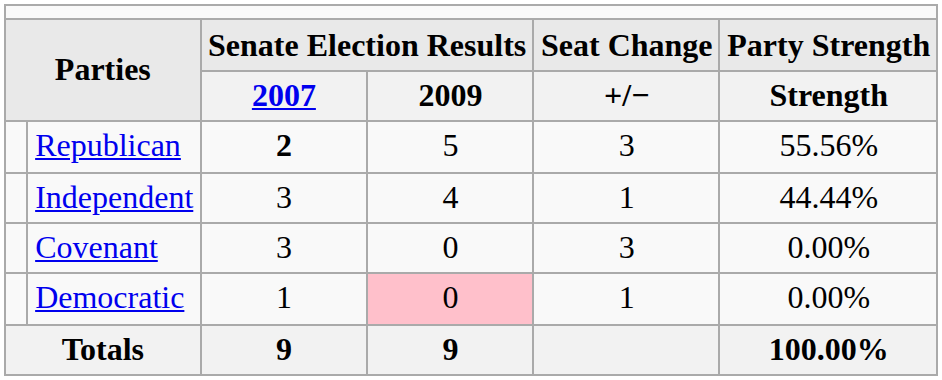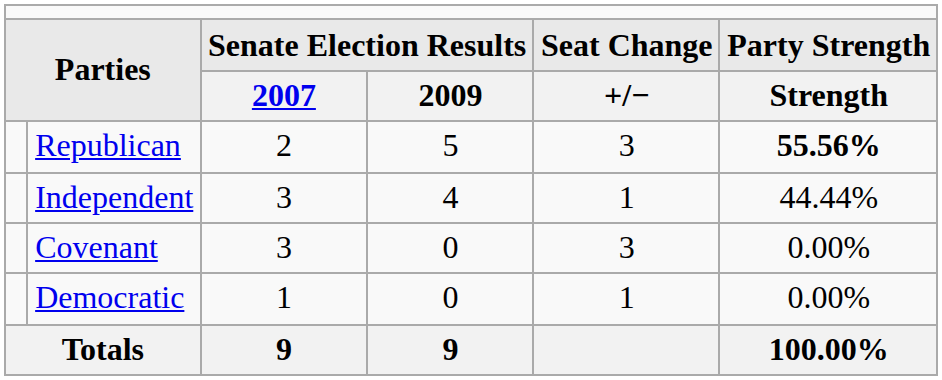(284, 146) bold -> (284, 146) normal
(829, 146) normal -> (829, 146) bold
(450, 298) pink background -> (450, 298) no background
